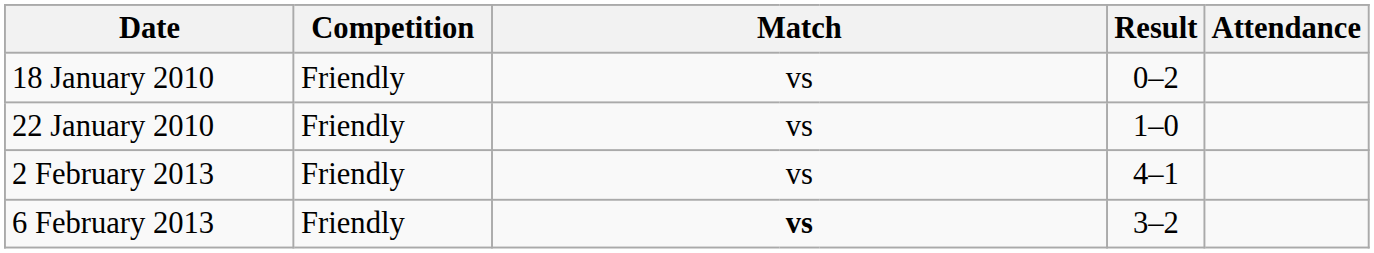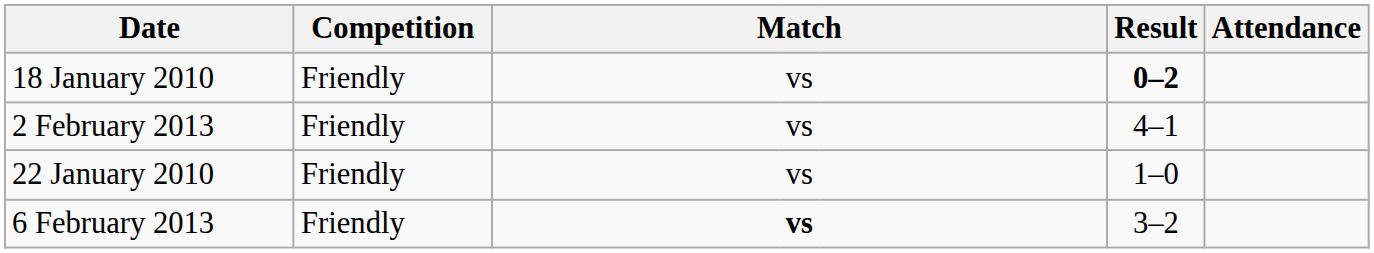(1156, 77) normal -> (1156, 77) bold
rows swapped: (113, 125) <-> (113, 174)
